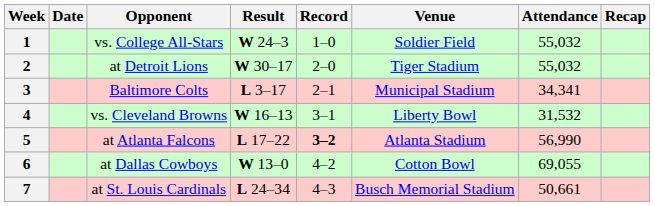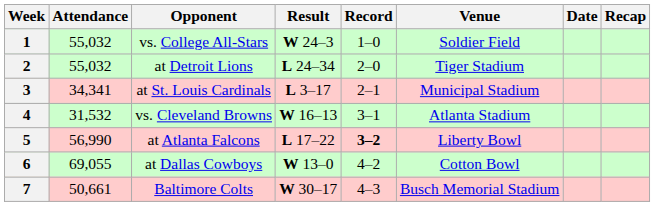columns swapped: (68, 16) <-> (560, 16)
(263, 66) W 30–17 -> (308, 66) L 24–34
(159, 90) Baltimore Colts -> (204, 90) at St. Louis Cardinals
(435, 115) Liberty Bowl -> (480, 115) Atlanta Stadium
(435, 139) Atlanta Stadium -> (480, 139) Liberty Bowl
(159, 189) at St. Louis Cardinals -> (204, 189) Baltimore Colts
(263, 189) L 24–34 -> (308, 189) W 30–17
